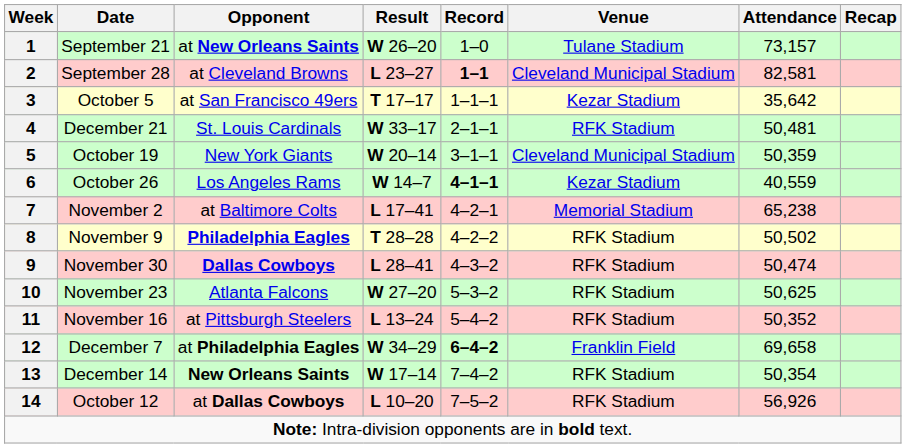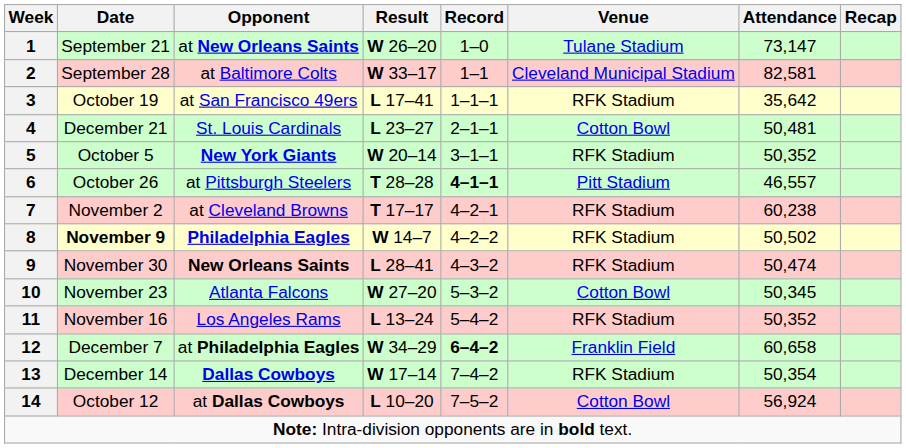(790, 45) 73,157 -> (790, 45) 73,147
(269, 73) at Cleveland Browns -> (269, 73) at Baltimore Colts
(402, 73) L 23–27 -> (402, 73) W 33–17
(474, 73) bold -> (474, 73) normal
(116, 100) October 5 -> (116, 100) October 19
(402, 100) T 17–17 -> (402, 100) L 17–41
(623, 100) Kezar Stadium -> (623, 100) RFK Stadium
(402, 127) W 33–17 -> (402, 127) L 23–27
(623, 127) RFK Stadium -> (623, 127) Cotton Bowl
(116, 155) October 19 -> (116, 155) October 5
(269, 155) normal -> (269, 155) bold
(623, 155) Cleveland Municipal Stadium -> (623, 155) RFK Stadium
(790, 155) 50,359 -> (790, 155) 50,352
(269, 182) Los Angeles Rams -> (269, 182) at Pittsburgh Steelers
(402, 182) W 14–7 -> (402, 182) T 28–28
(623, 182) Kezar Stadium -> (623, 182) Pitt Stadium
(790, 182) 40,559 -> (790, 182) 46,557
(269, 210) at Baltimore Colts -> (269, 210) at Cleveland Browns
(402, 210) L 17–41 -> (402, 210) T 17–17
(623, 210) Memorial Stadium -> (623, 210) RFK Stadium
(790, 210) 65,238 -> (790, 210) 60,238
(116, 237) normal -> (116, 237) bold
(402, 237) T 28–28 -> (402, 237) W 14–7
(269, 264) Dallas Cowboys -> (269, 264) New Orleans Saints
(623, 292) RFK Stadium -> (623, 292) Cotton Bowl
(790, 292) 50,625 -> (790, 292) 50,345
(269, 319) at Pittsburgh Steelers -> (269, 319) Los Angeles Rams
(790, 347) 69,658 -> (790, 347) 60,658
(269, 374) New Orleans Saints -> (269, 374) Dallas Cowboys
(623, 401) RFK Stadium -> (623, 401) Cotton Bowl
(790, 401) 56,926 -> (790, 401) 56,924
